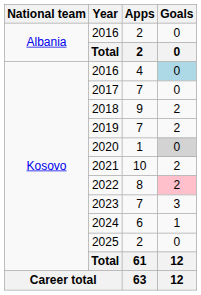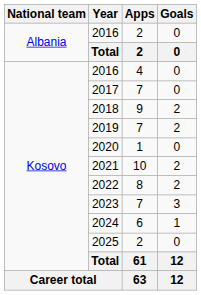(177, 71) lightblue background -> (177, 71) no background
(177, 147) lightgrey background -> (177, 147) no background
(177, 185) pink background -> (177, 185) no background
